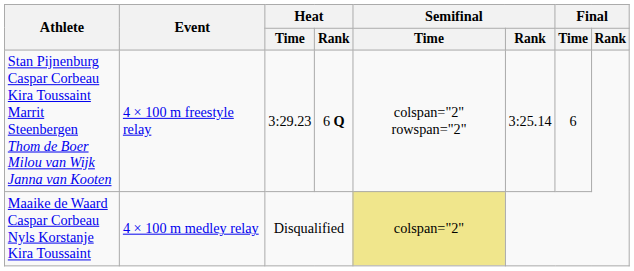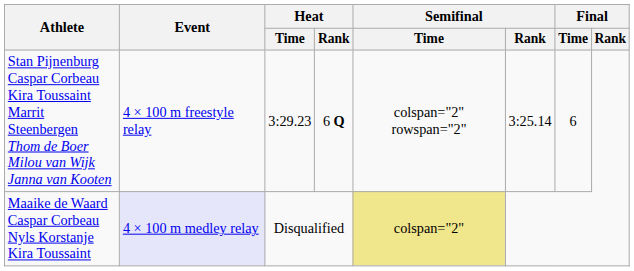(191, 228) no background -> (191, 228) lavender background
